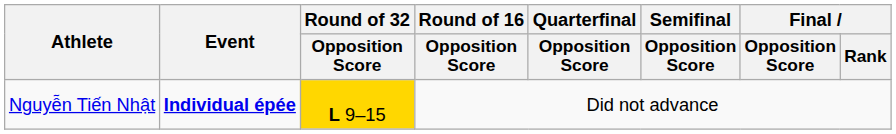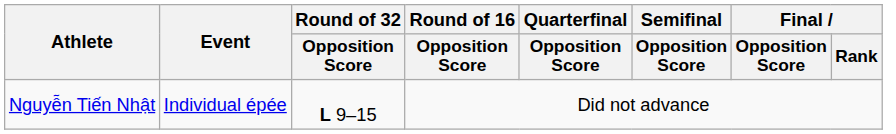(230, 105) bold -> (225, 105) normal
(357, 115) gold background -> (348, 115) no background
